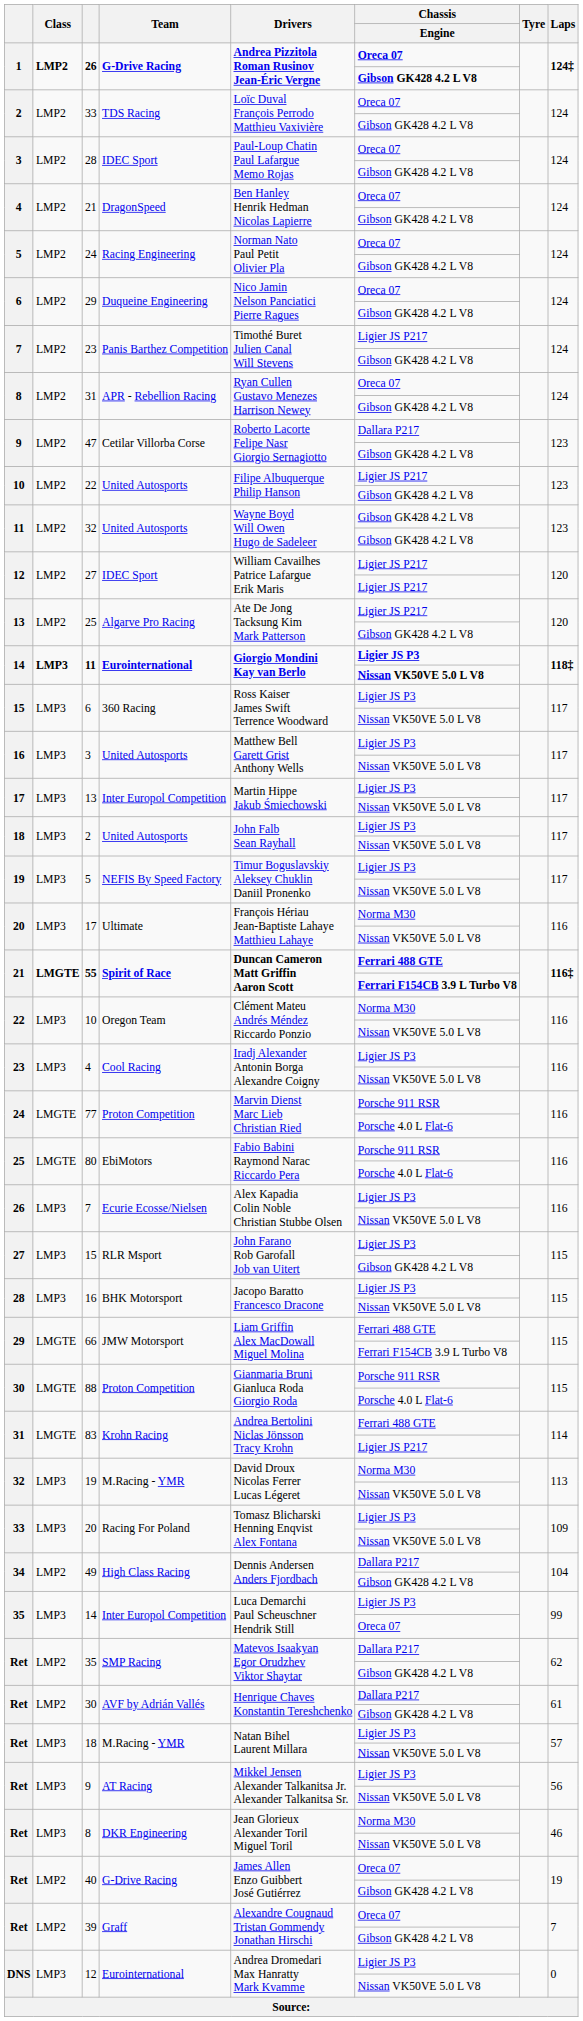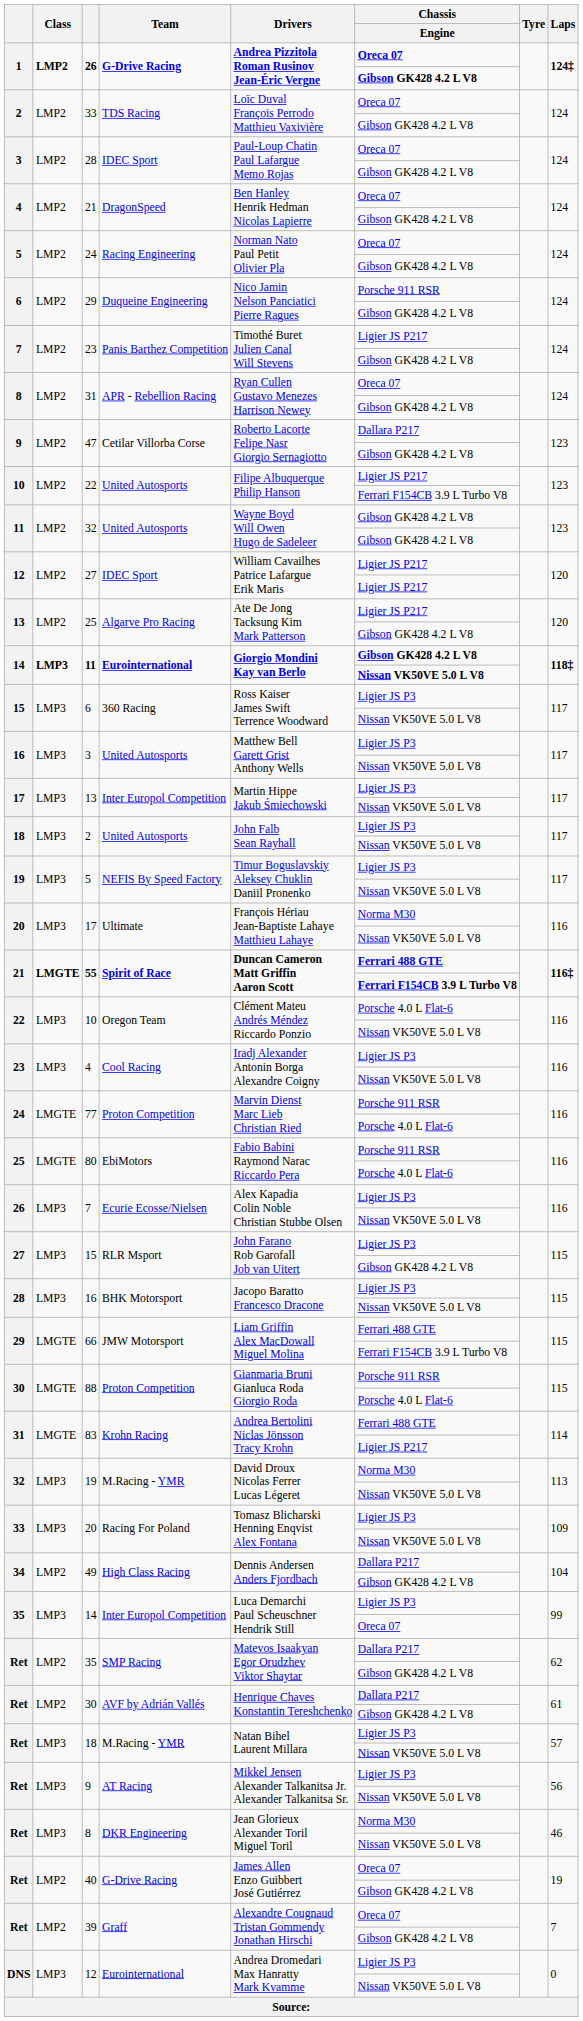(379, 290) Oreca 07 -> (399, 290) Porsche 911 RSR
(415, 495) Gibson GK428 4.2 L V8 -> (432, 495) Ferrari F154CB 3.9 L Turbo V8
(389, 655) Ligier JS P3 -> (417, 655) Gibson GK428 4.2 L V8
(387, 1008) Norma M30 -> (405, 1008) Porsche 4.0 L Flat-6
